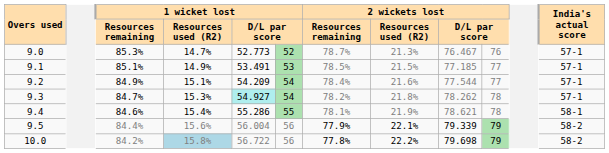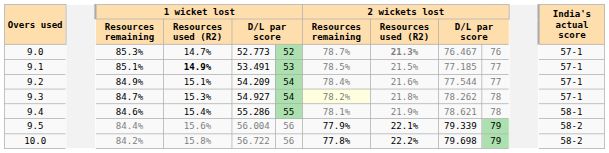(405, 52) normal -> (405, 52) bold
(198, 67) normal -> (198, 67) bold
(253, 96) paleturquoise background -> (253, 96) no background
(336, 96) no background -> (336, 96) lightyellow background
(198, 141) lightblue background -> (198, 141) no background
